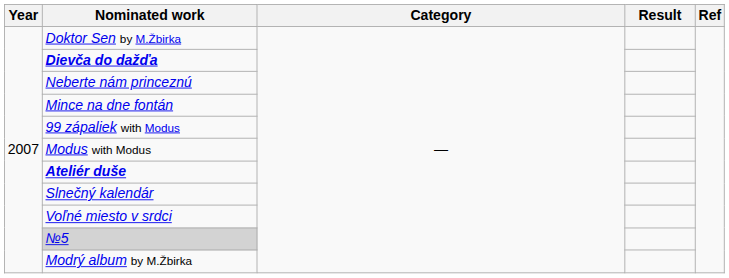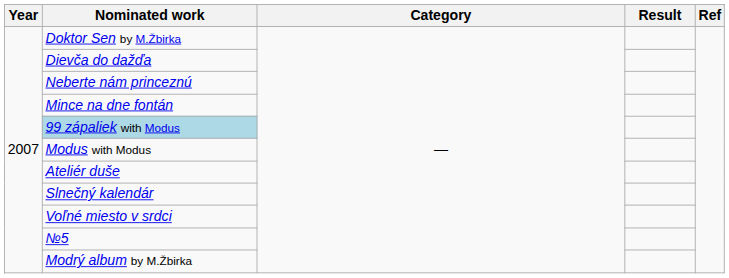(102, 60) bold -> (98, 60) normal
(113, 127) no background -> (113, 127) lightblue background
(86, 171) bold -> (83, 171) normal
(57, 238) lightgrey background -> (57, 238) no background
